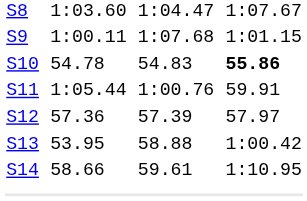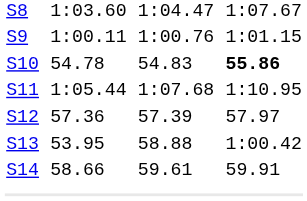(176, 37) 1:07.68 -> (176, 37) 1:00.76
(176, 90) 1:00.76 -> (176, 90) 1:07.68
(253, 90) 59.91 -> (264, 90) 1:10.95
(264, 170) 1:10.95 -> (253, 170) 59.91
